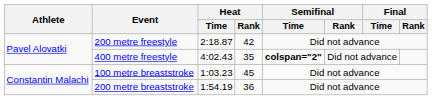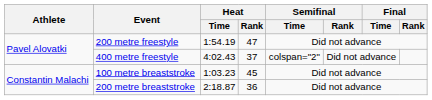(216, 42) 2:18.87 -> (219, 42) 1:54.19
(249, 42) 42 -> (252, 42) 47
(249, 57) 35 -> (252, 57) 37
(293, 57) bold -> (294, 57) normal
(216, 88) 1:54.19 -> (219, 88) 2:18.87
